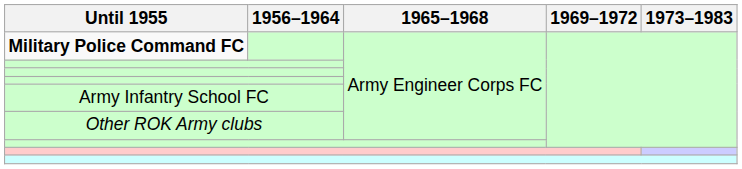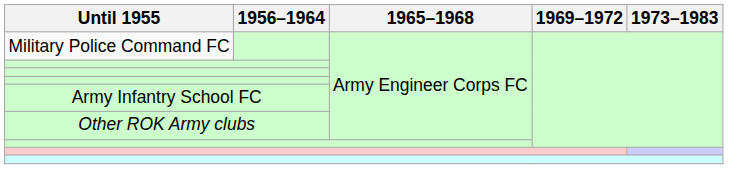(126, 45) bold -> (119, 45) normal
